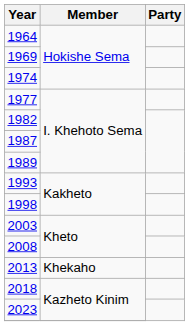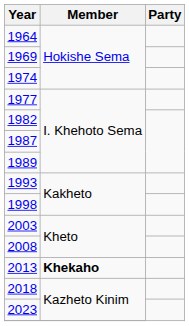(69, 267) normal -> (71, 267) bold
